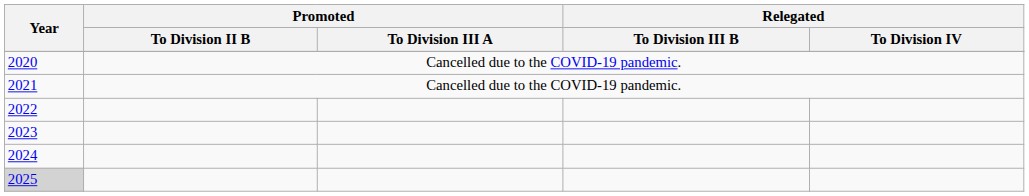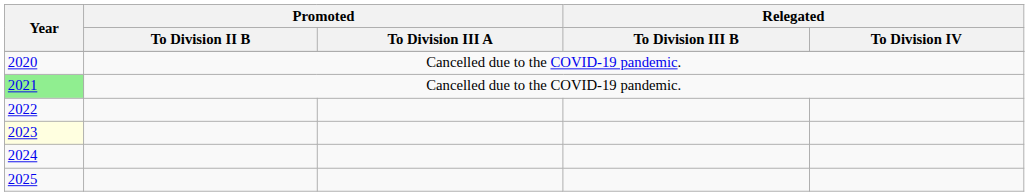(23, 86) no background -> (23, 86) lightgreen background
(23, 132) no background -> (23, 132) lightyellow background
(23, 179) lightgrey background -> (23, 179) no background
